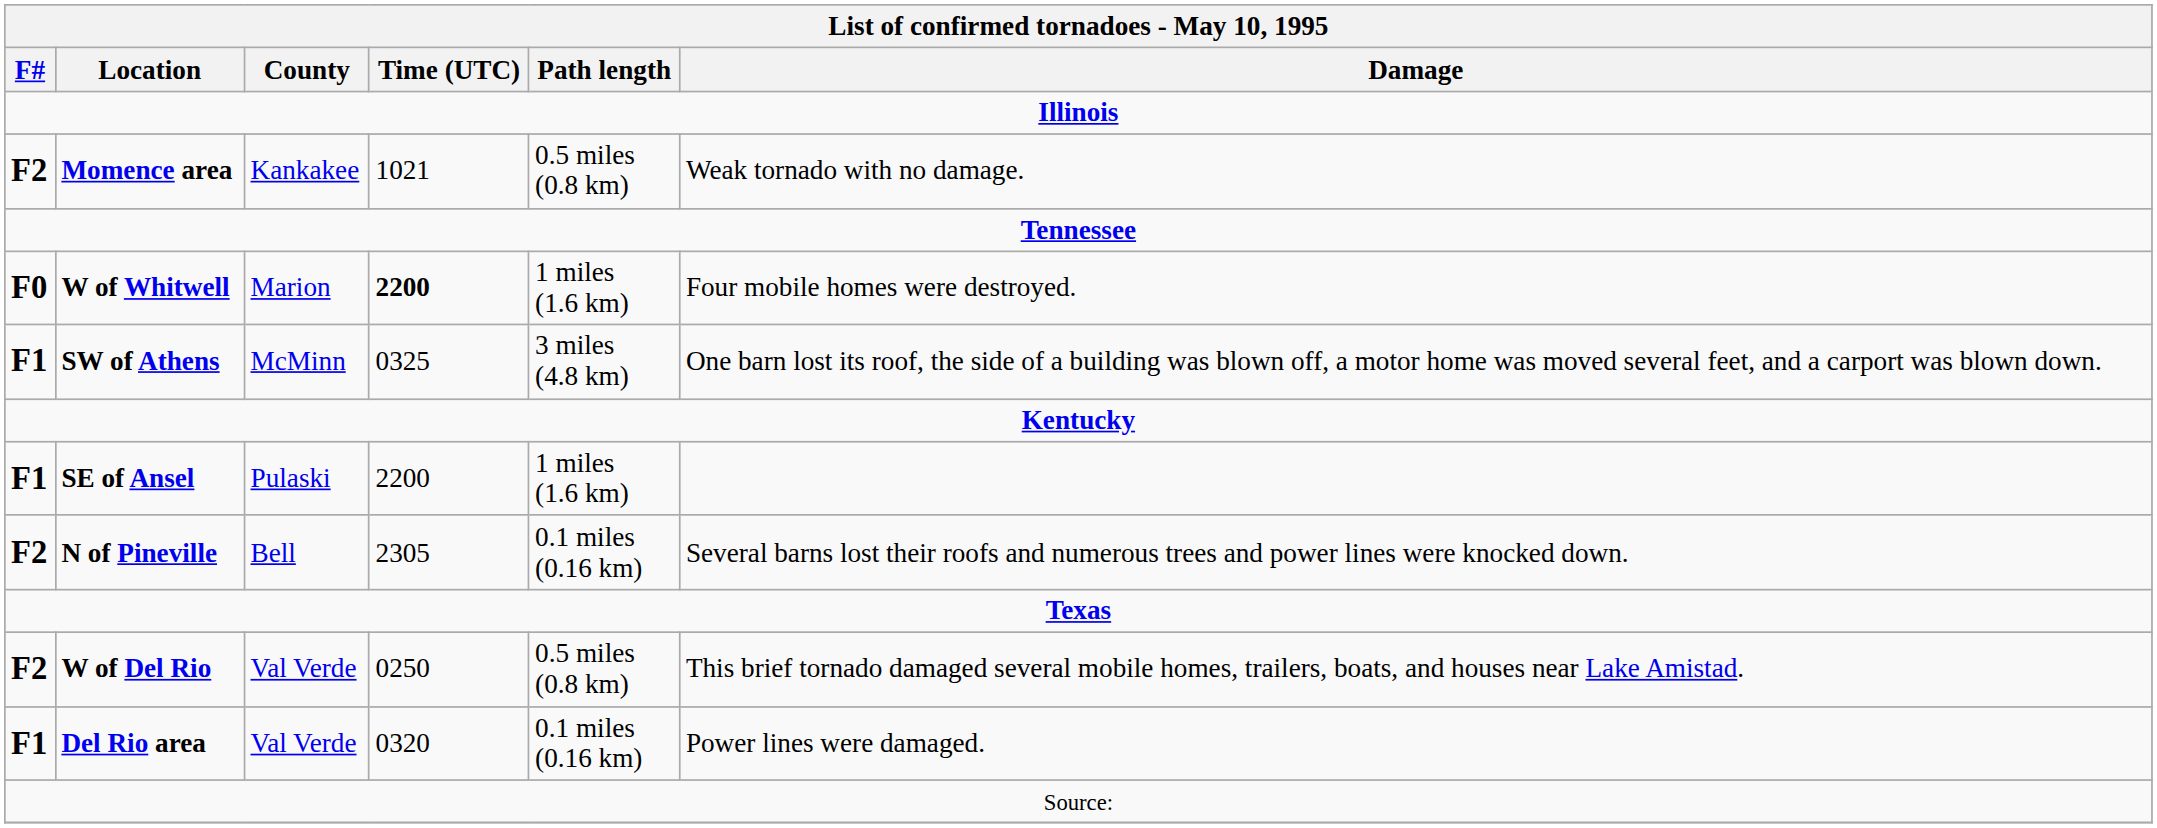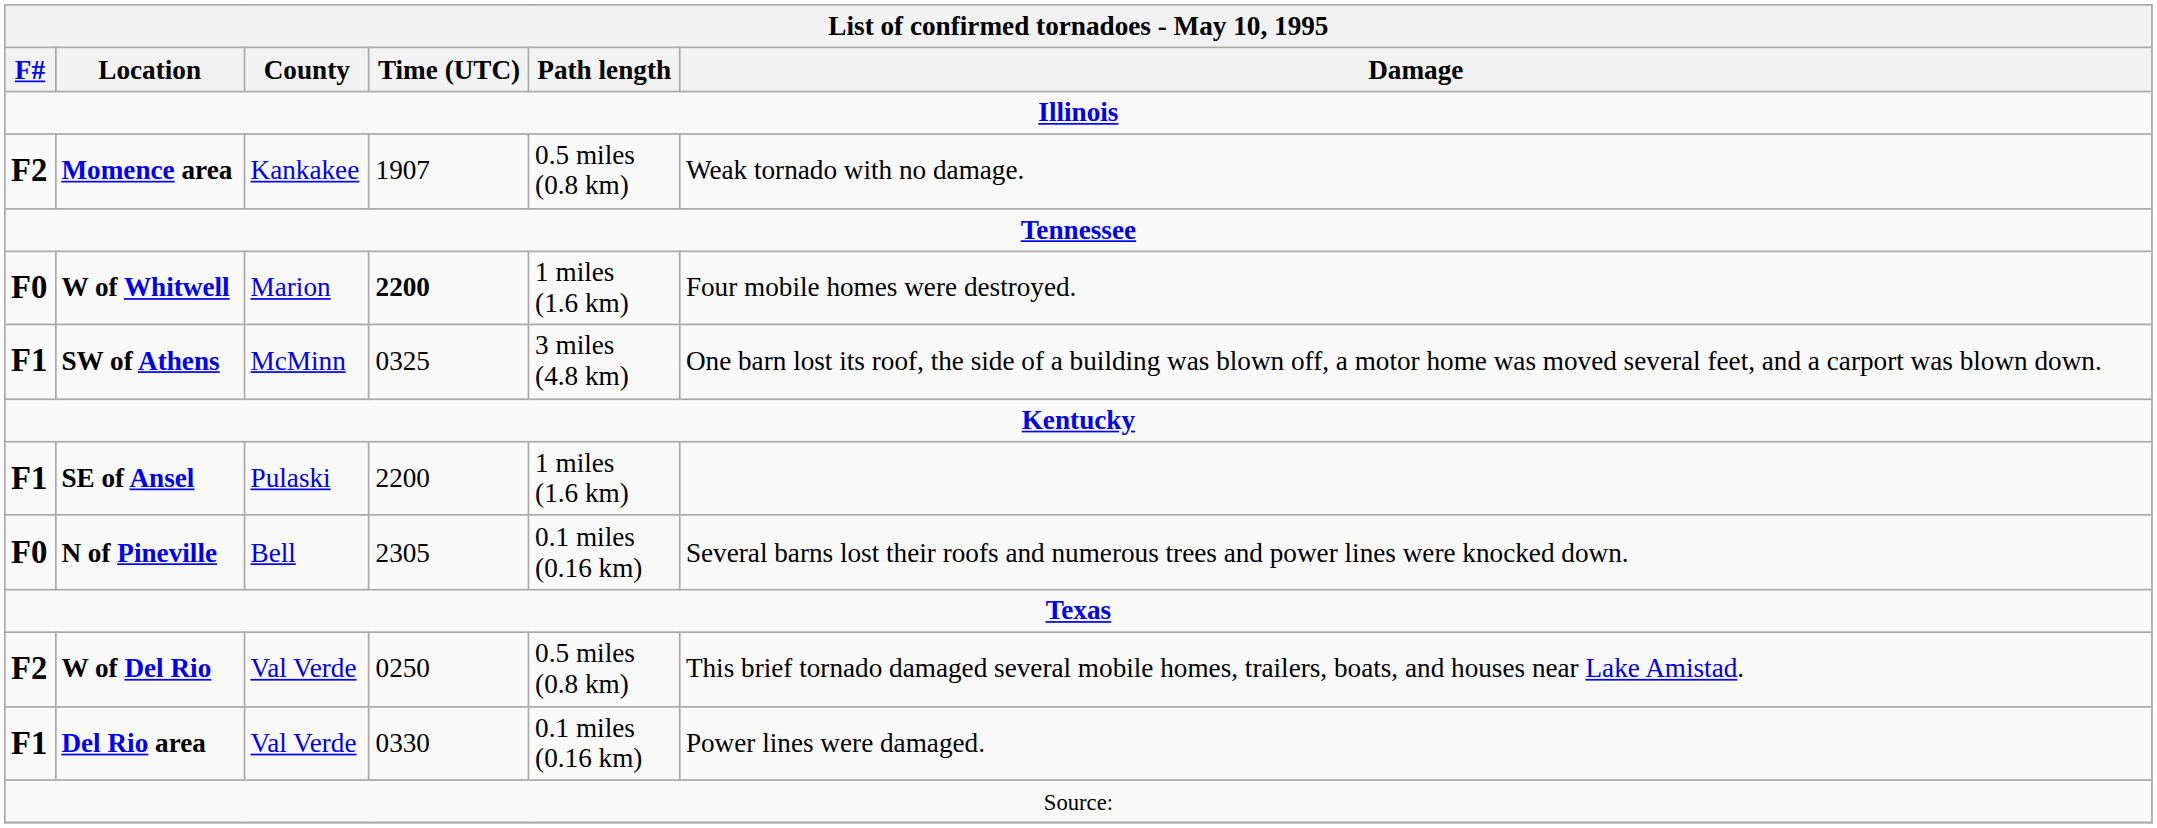(403, 170) 1021 -> (403, 170) 1907
(29, 552) F2 -> (29, 552) F0
(403, 742) 0320 -> (403, 742) 0330
